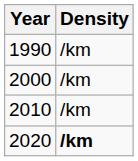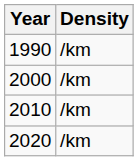(77, 140) bold -> (75, 140) normal
